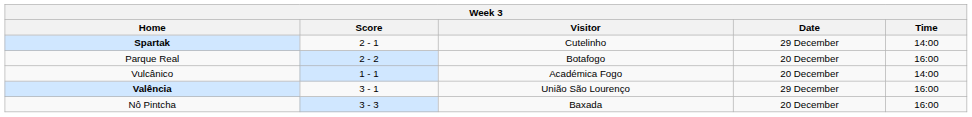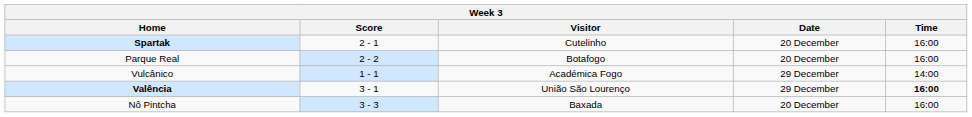(809, 43) 29 December -> (809, 43) 20 December
(926, 43) 14:00 -> (926, 43) 16:00
(809, 74) 20 December -> (809, 74) 29 December
(926, 89) normal -> (926, 89) bold
